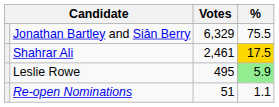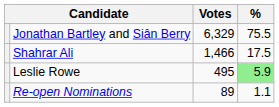(219, 53) 2,461 -> (219, 53) 1,466
(259, 53) gold background -> (259, 53) no background
(228, 92) 51 -> (228, 92) 89
